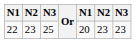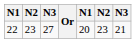(48, 30) 25 -> (48, 30) 27
(120, 30) 23 -> (120, 30) 21
